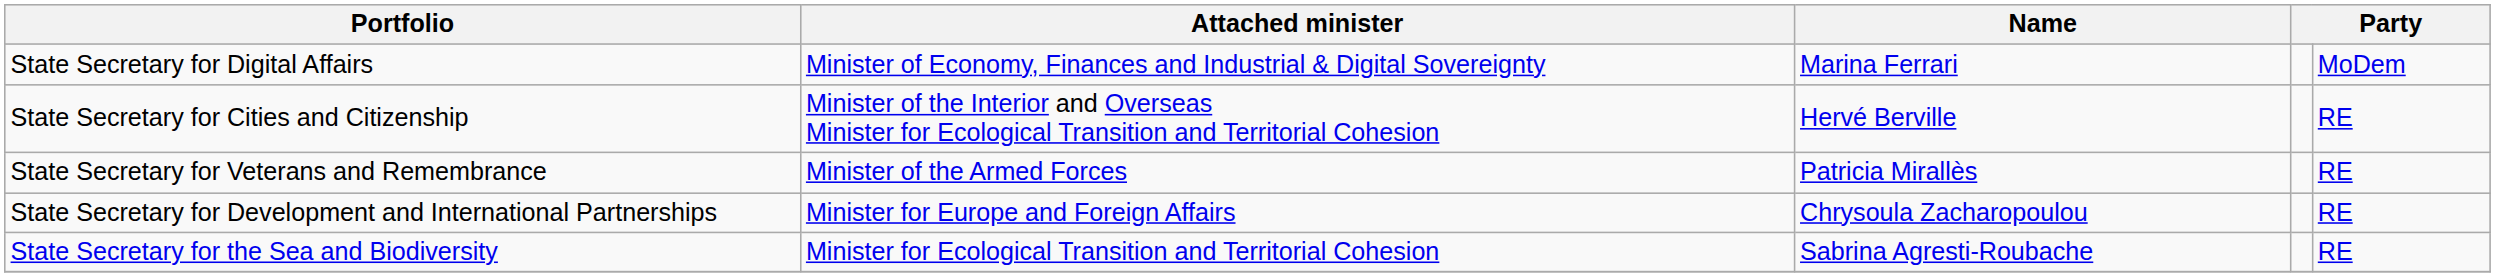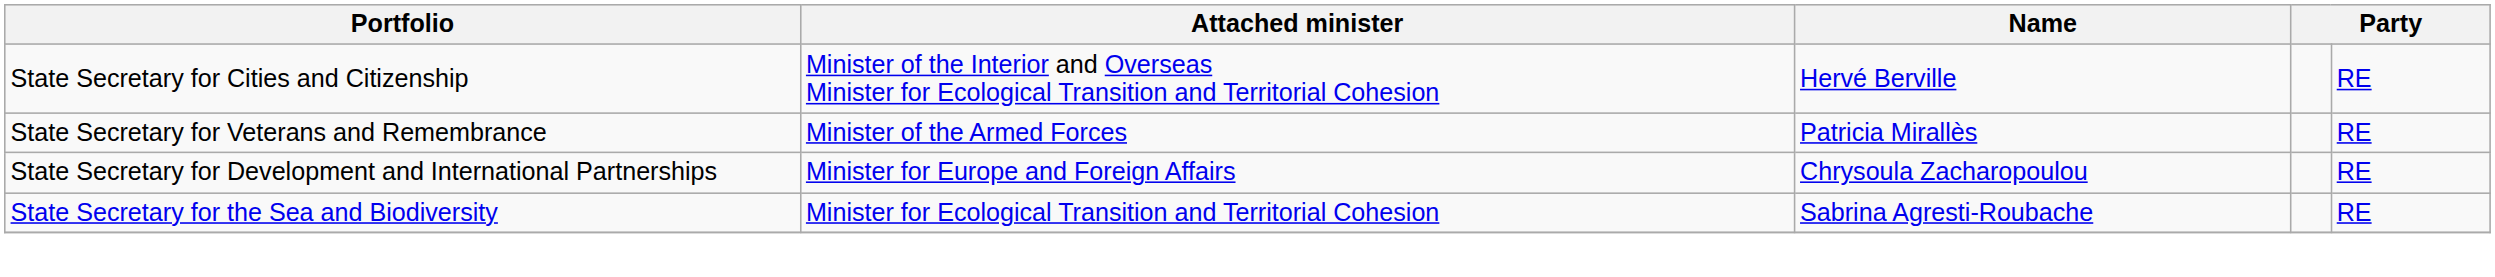- row: (192, 64)
